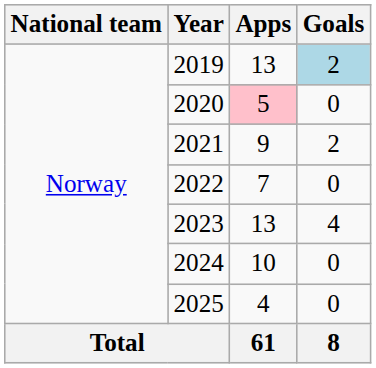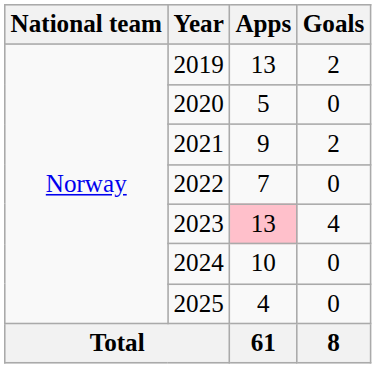(334, 64) lightblue background -> (334, 64) no background
(263, 104) pink background -> (263, 104) no background
(263, 223) no background -> (263, 223) pink background
